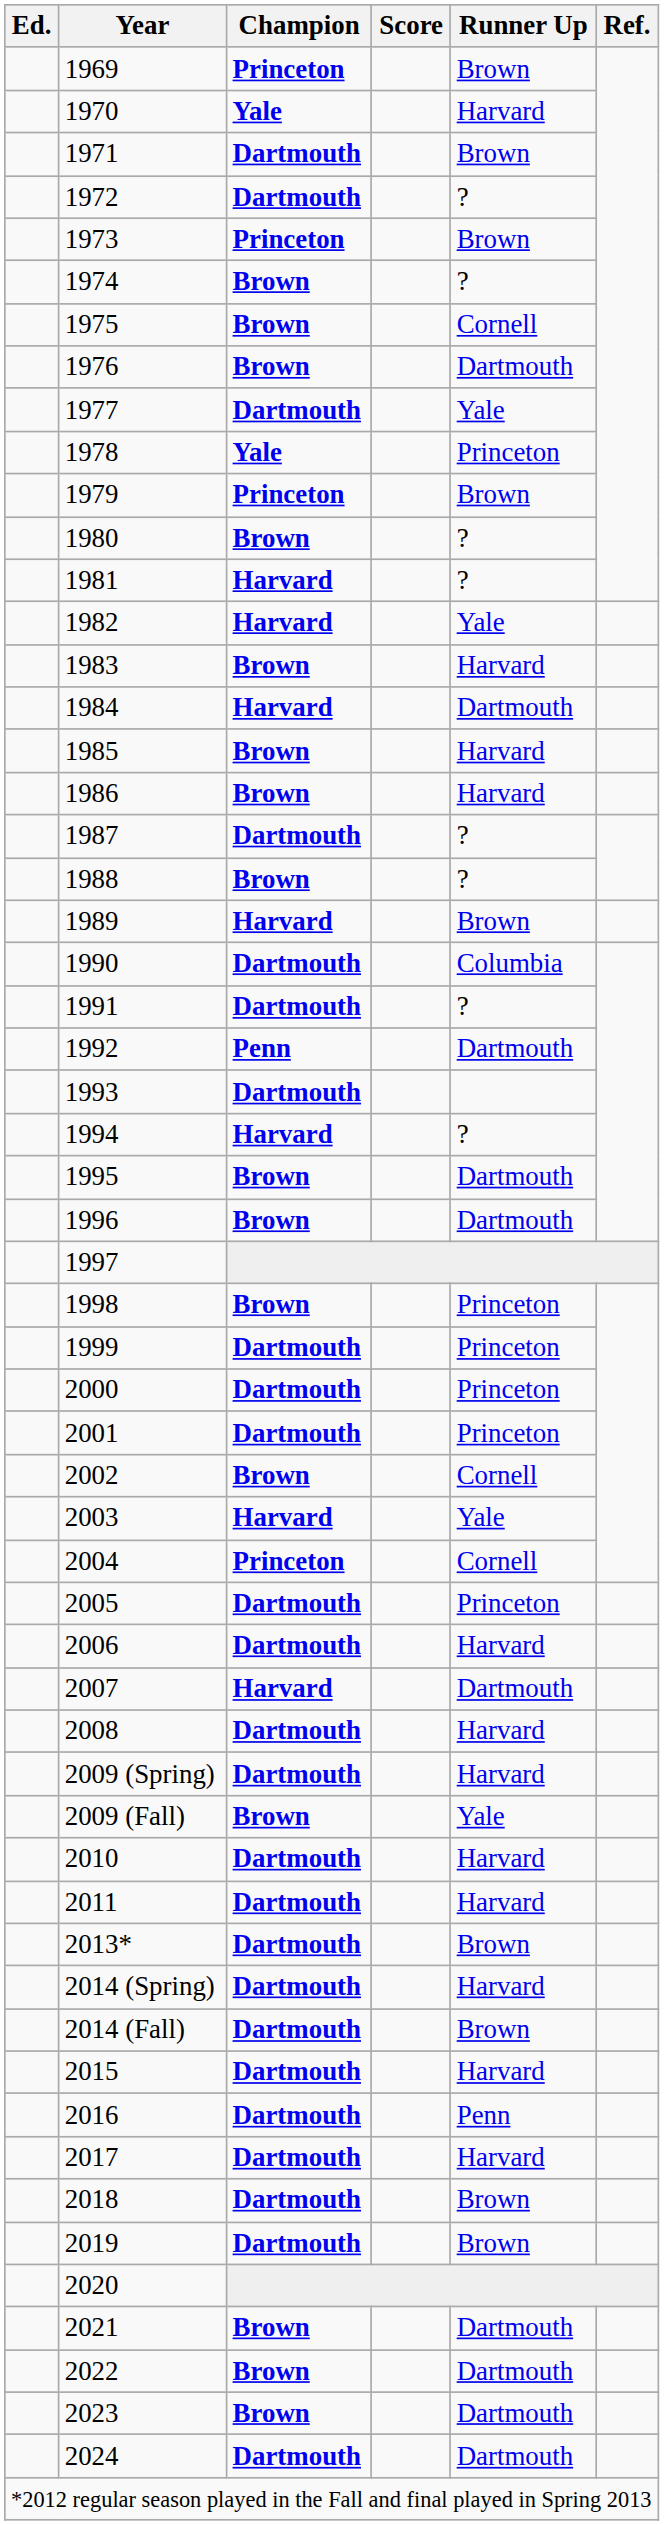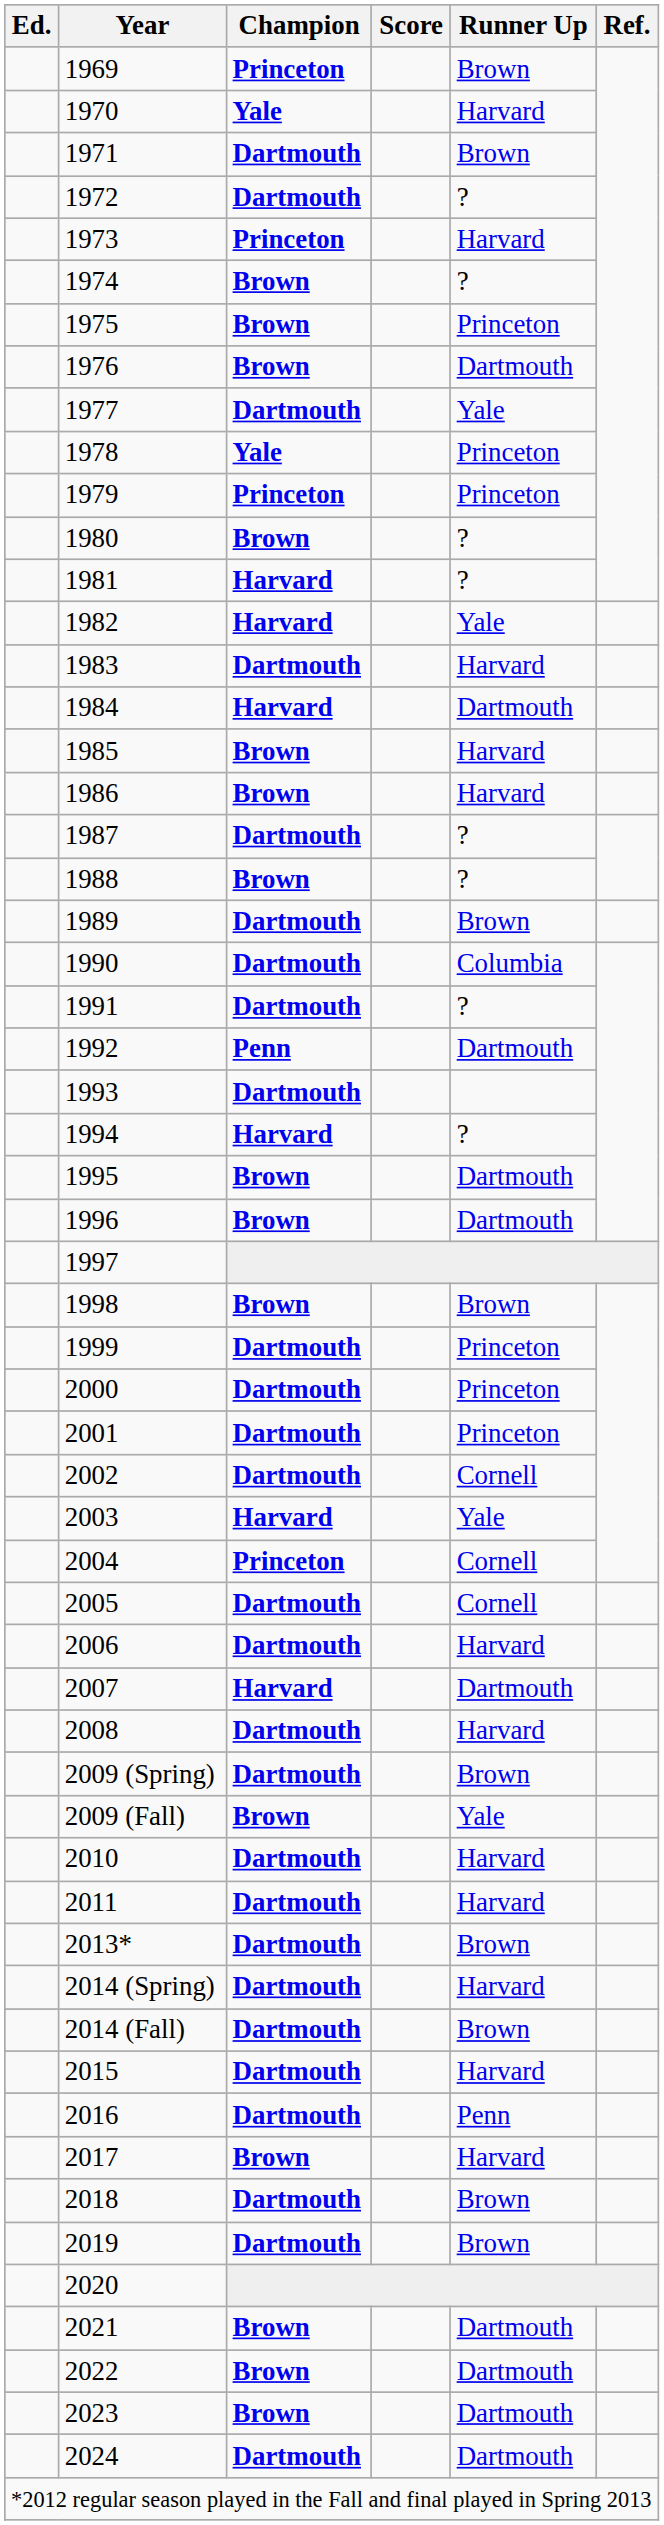(493, 238) Brown -> (501, 238) Harvard
(497, 324) Cornell -> (508, 324) Princeton
(493, 494) Brown -> (508, 494) Princeton
(271, 665) Brown -> (297, 665) Dartmouth
(283, 921) Harvard -> (297, 921) Dartmouth
(508, 1304) Princeton -> (493, 1304) Brown
(271, 1475) Brown -> (297, 1475) Dartmouth
(508, 1603) Princeton -> (497, 1603) Cornell
(501, 1773) Harvard -> (493, 1773) Brown
(297, 2157) Dartmouth -> (271, 2157) Brown
